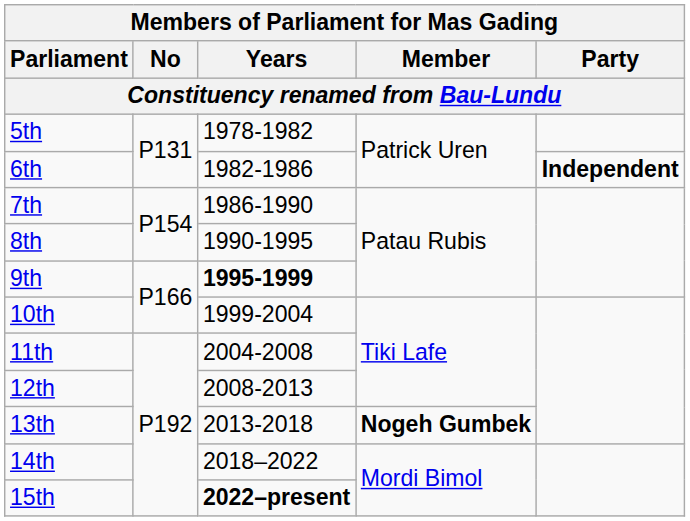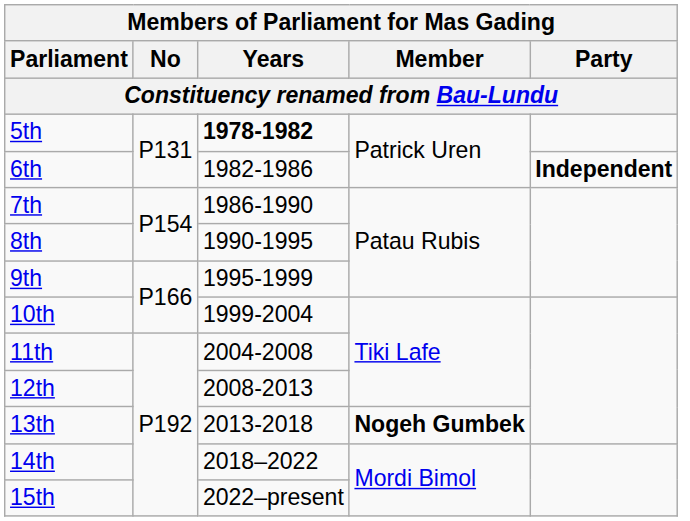(258, 132) normal -> (258, 132) bold
(258, 278) bold -> (258, 278) normal
(277, 497) bold -> (273, 497) normal
